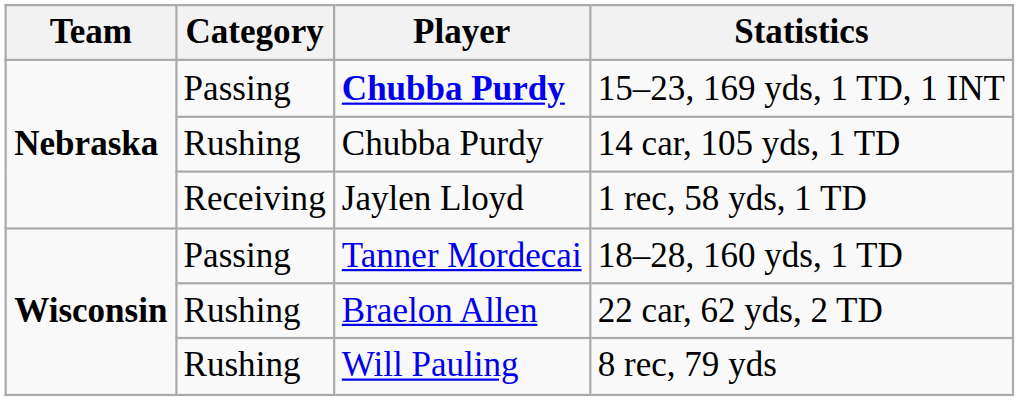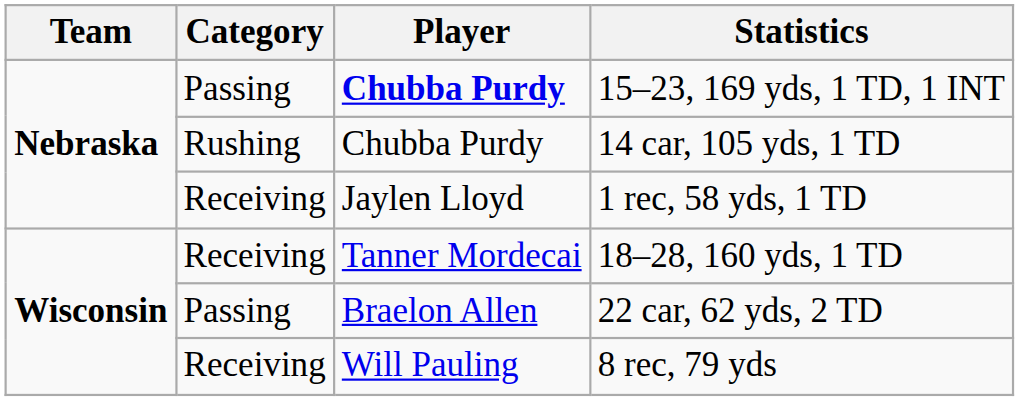(237, 254) Passing -> (255, 254) Receiving
(242, 310) Rushing -> (237, 310) Passing
(242, 365) Rushing -> (255, 365) Receiving
